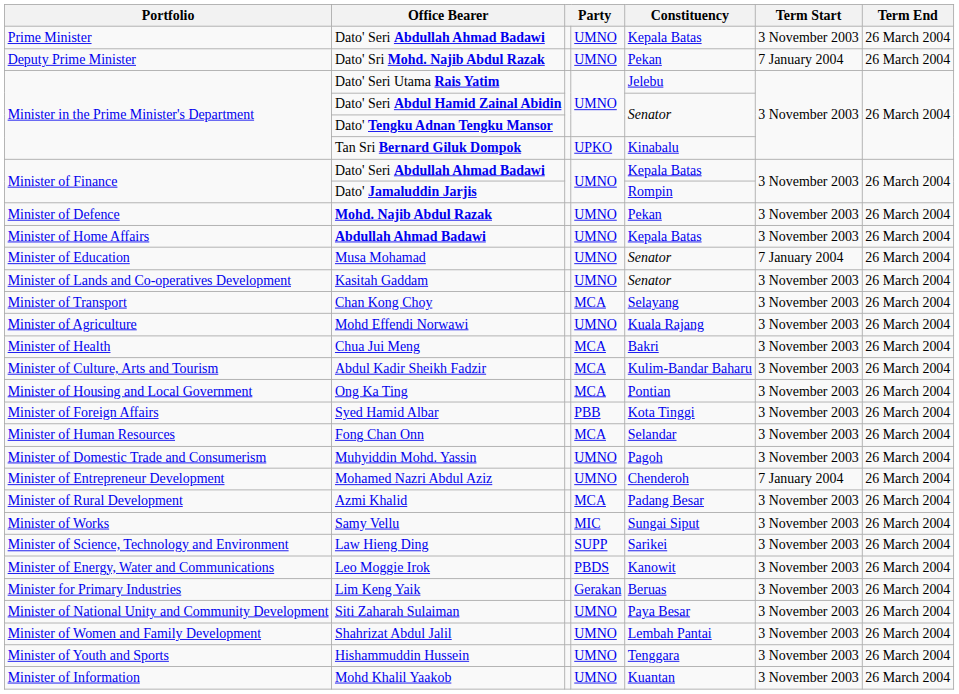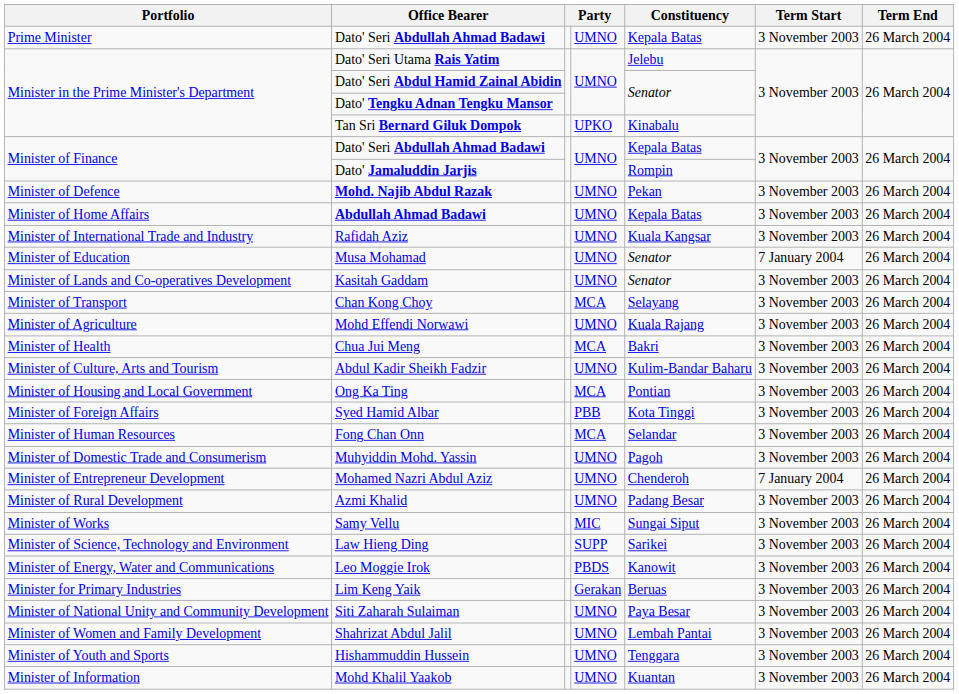- row: (72, 59)
+ row: (130, 236)
(590, 368) MCA -> (596, 368) UMNO
(590, 501) MCA -> (596, 501) UMNO
